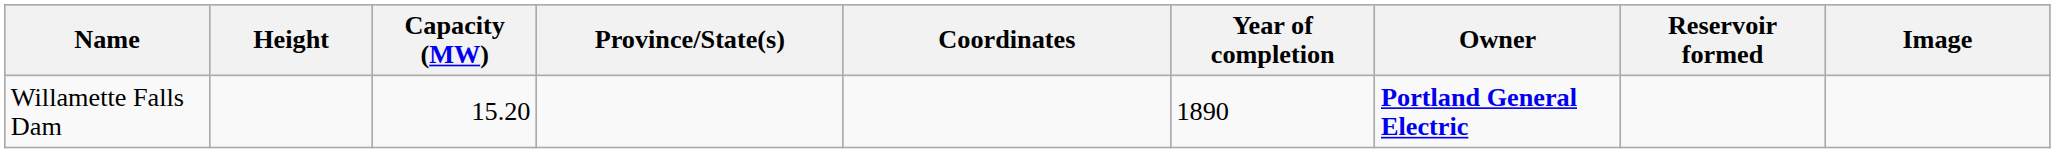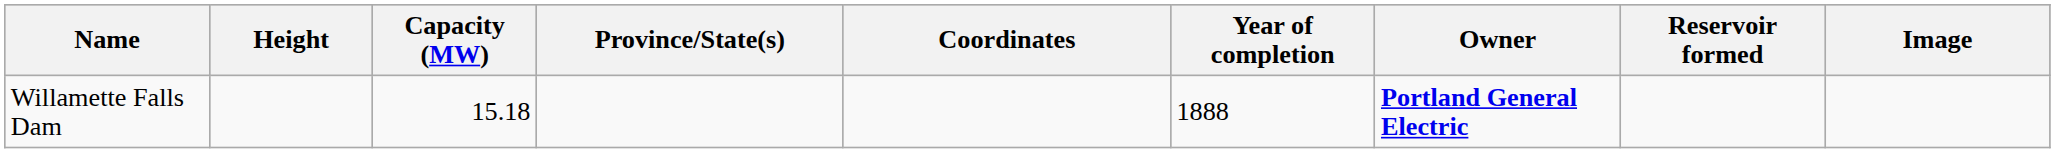(501, 111) 15.20 -> (501, 111) 15.18
(1203, 111) 1890 -> (1203, 111) 1888
